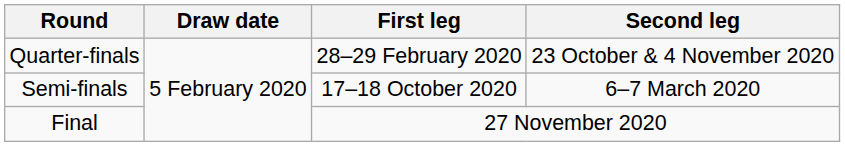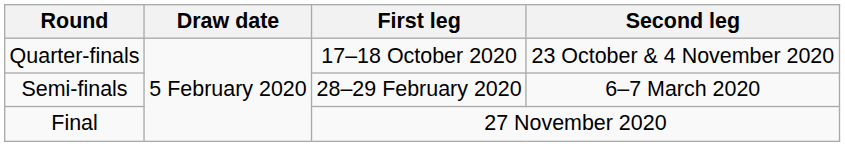(419, 55) 28–29 February 2020 -> (419, 55) 17–18 October 2020
(419, 89) 17–18 October 2020 -> (419, 89) 28–29 February 2020
